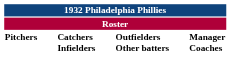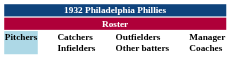(21, 37) no background -> (21, 37) lightblue background
